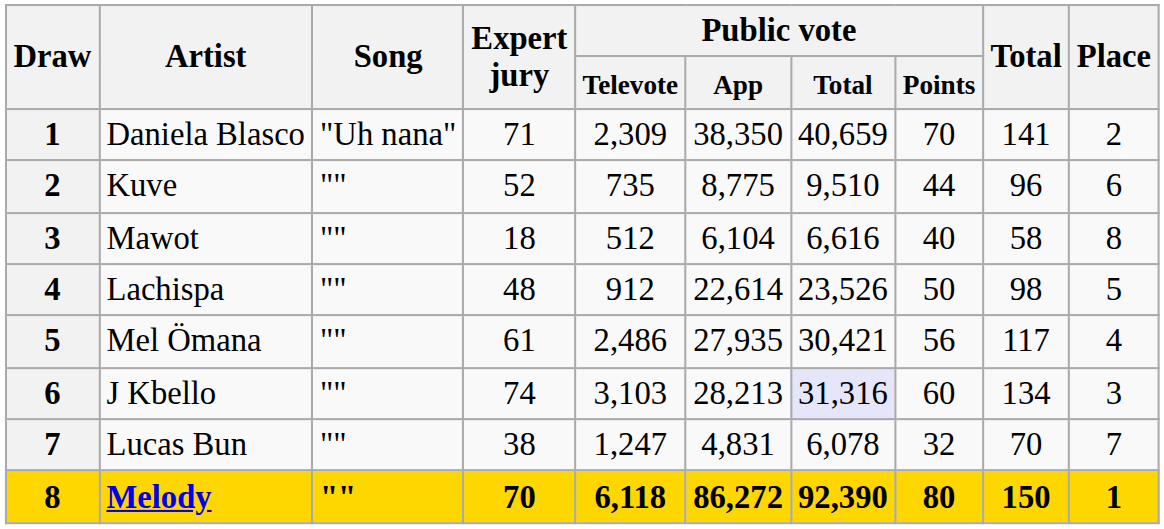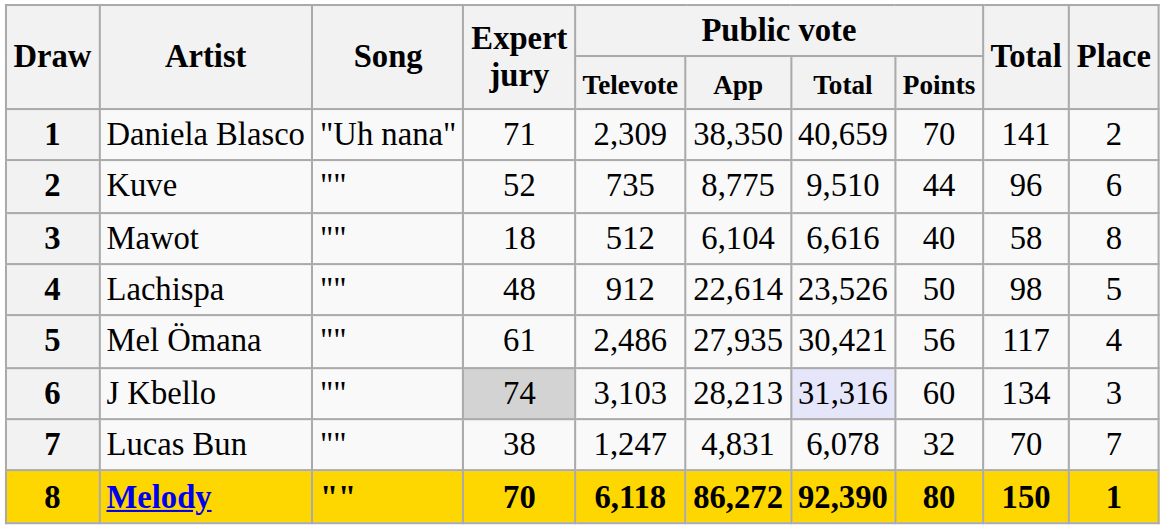(519, 392) no background -> (519, 392) lightgrey background
